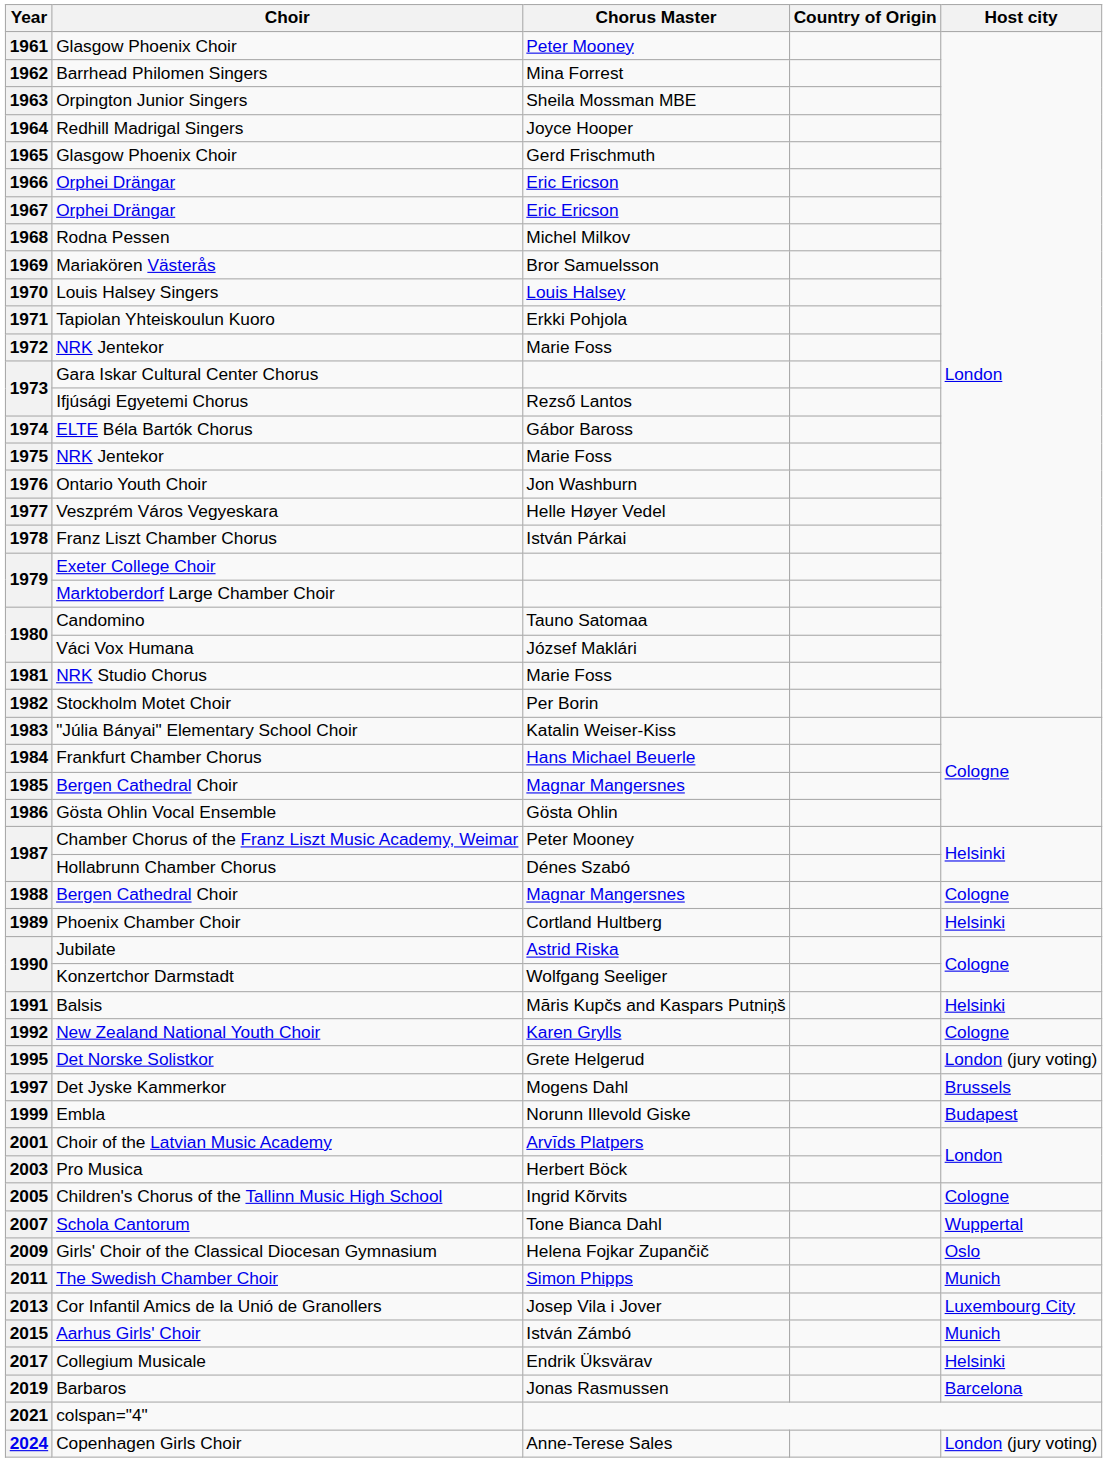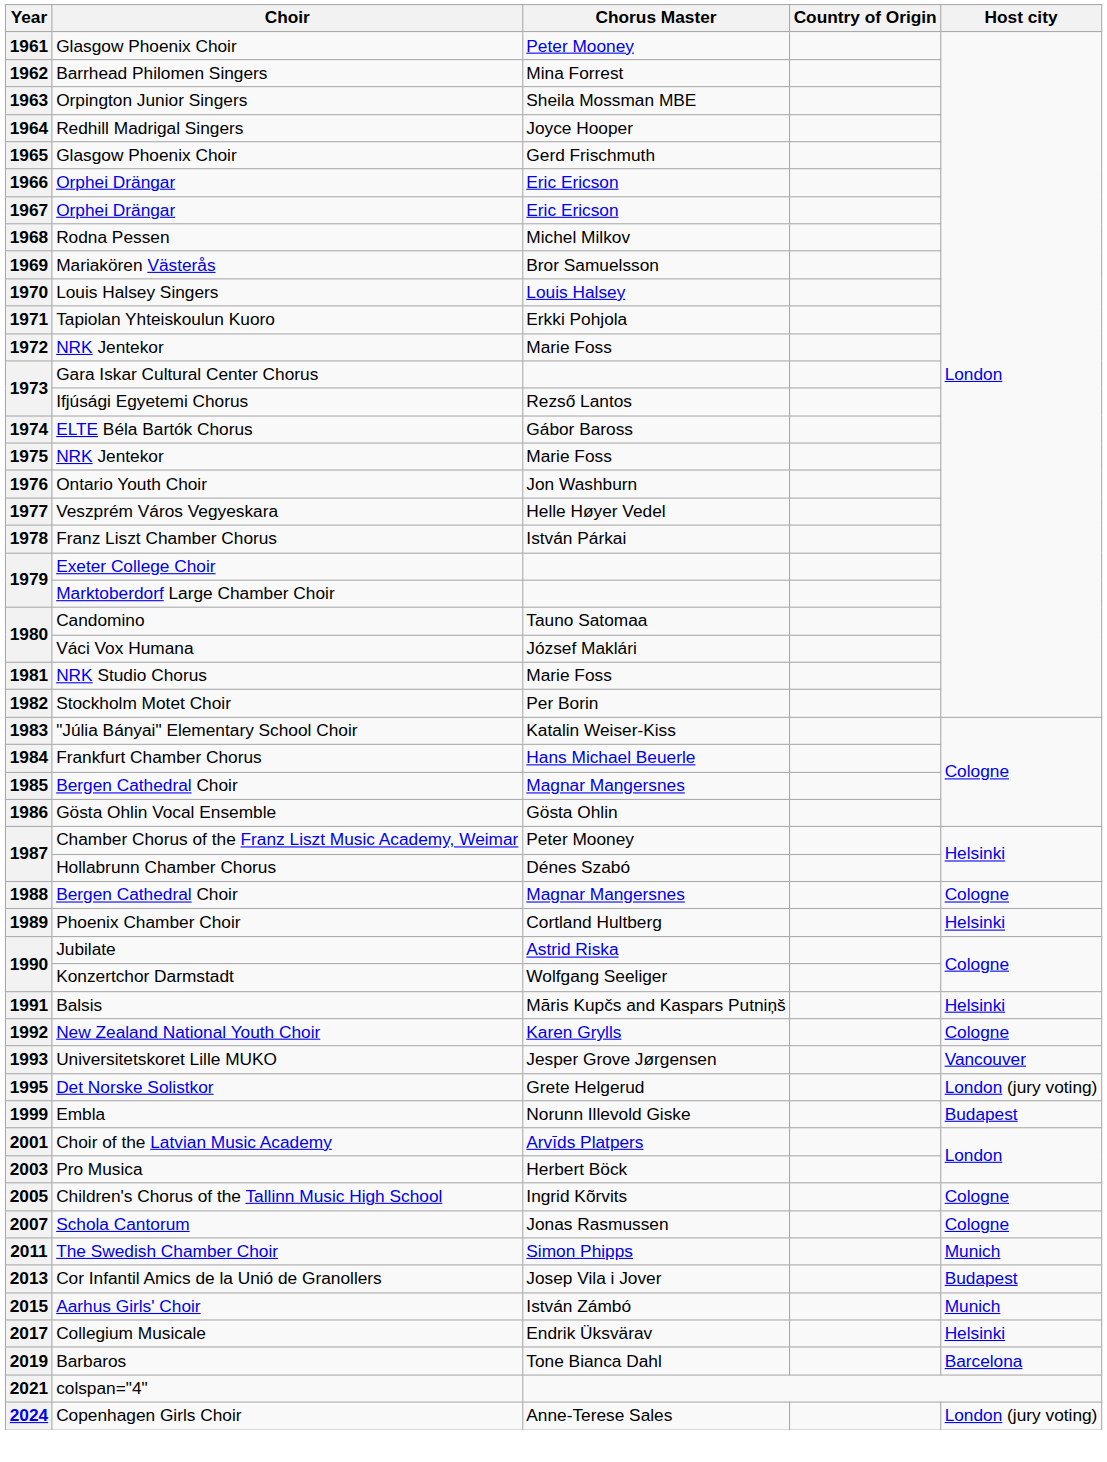+ row: (29, 1059)
- row: (29, 1086)
(594, 1224) Tone Bianca Dahl -> (597, 1224) Jonas Rasmussen
(984, 1224) Wuppertal -> (977, 1224) Cologne
- row: (29, 1251)
(1010, 1306) Luxembourg City -> (981, 1278) Budapest
(597, 1388) Jonas Rasmussen -> (594, 1361) Tone Bianca Dahl
